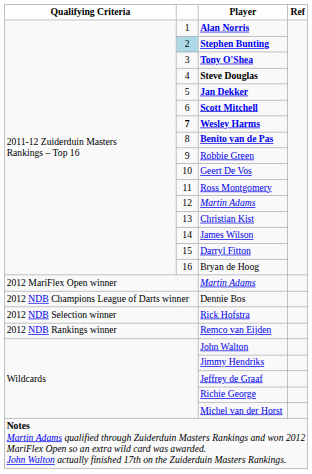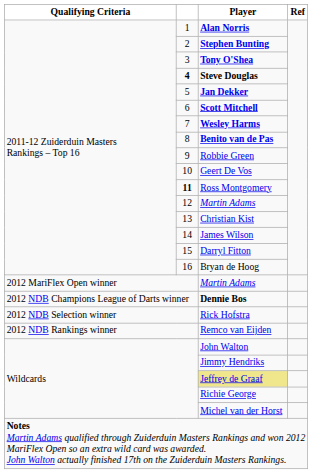(187, 43) lightblue background -> (187, 43) no background
(187, 75) normal -> (187, 75) bold
(187, 123) bold -> (187, 123) normal
(187, 187) normal -> (187, 187) bold
(223, 298) normal -> (223, 298) bold
(231, 378) no background -> (231, 378) khaki background
